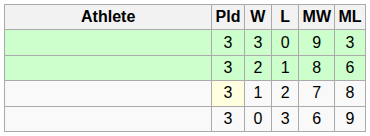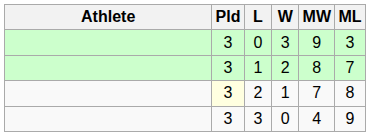columns swapped: (258, 17) <-> (285, 17)
(350, 67) 6 -> (350, 67) 7
(317, 118) 6 -> (317, 118) 4
